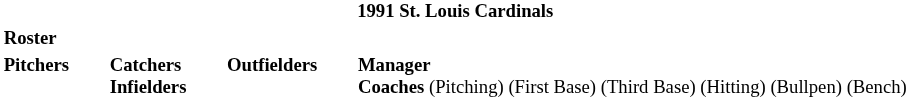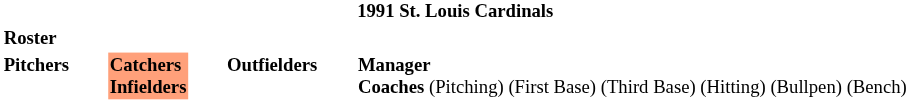(148, 75) no background -> (148, 75) lightsalmon background
